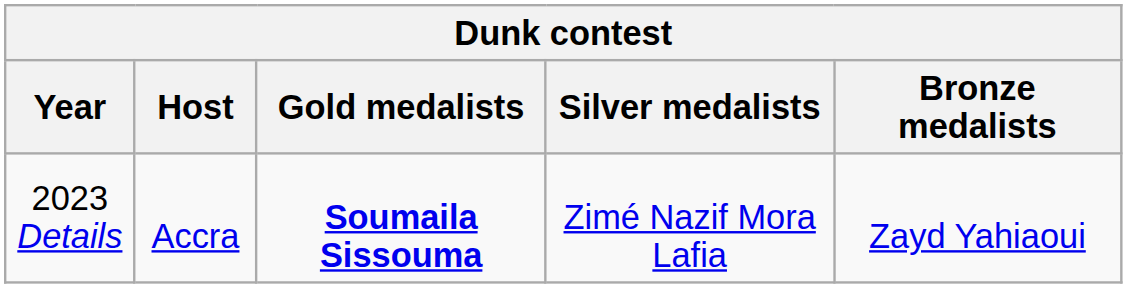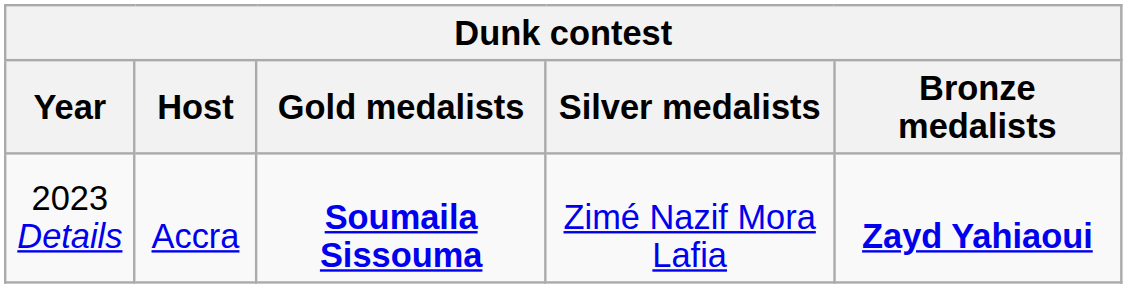(977, 237) normal -> (977, 237) bold
